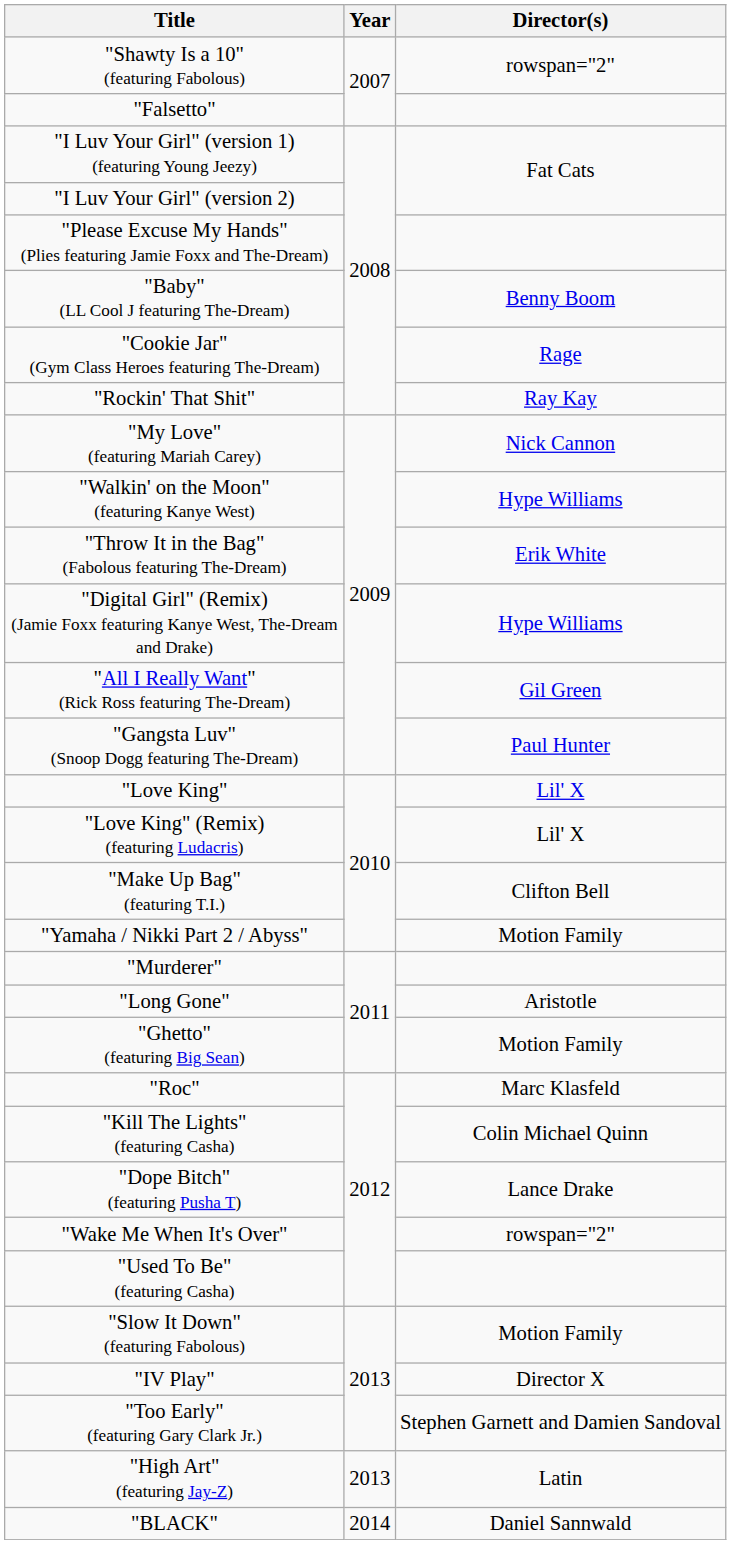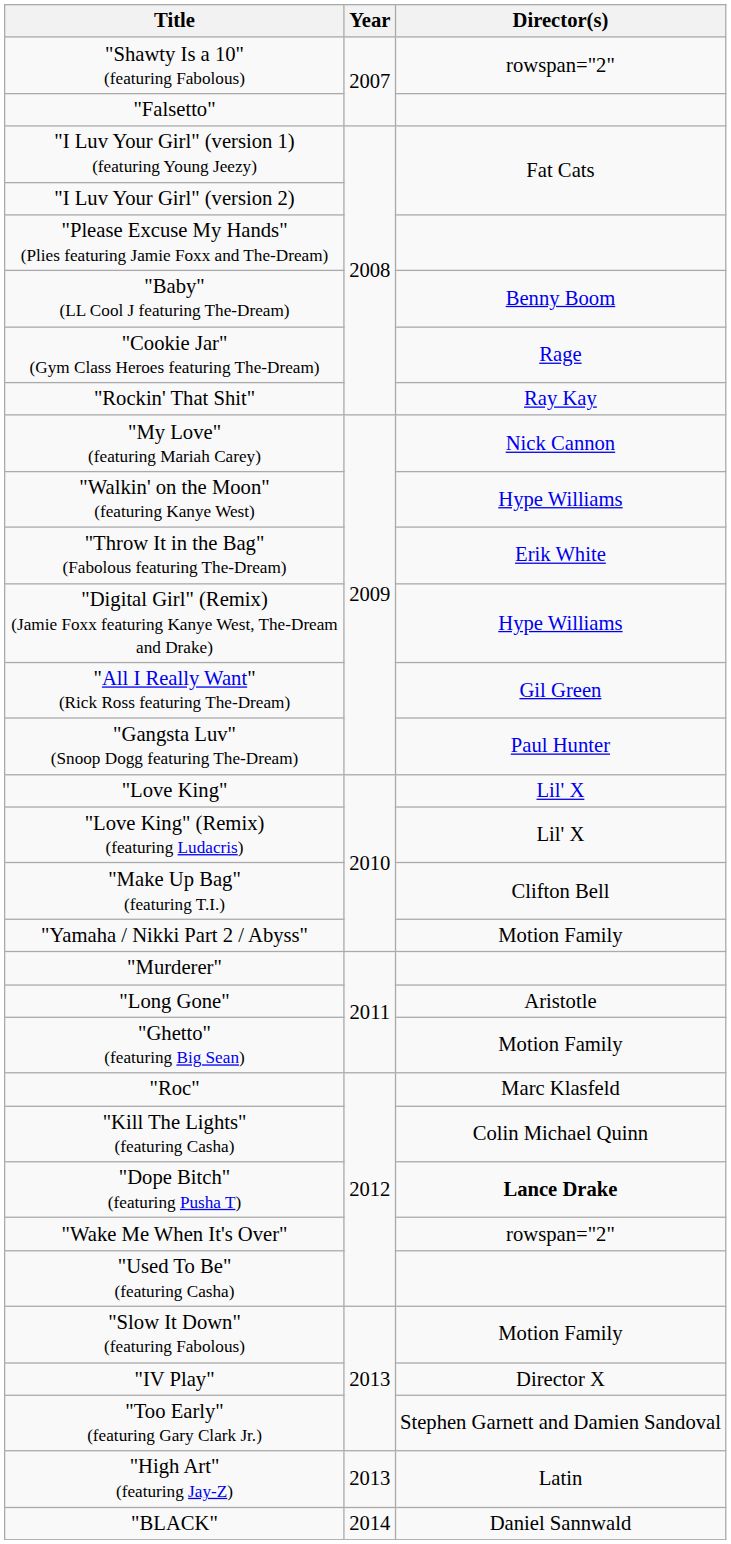(560, 1189) normal -> (560, 1189) bold
